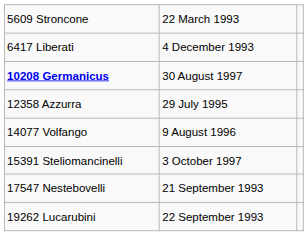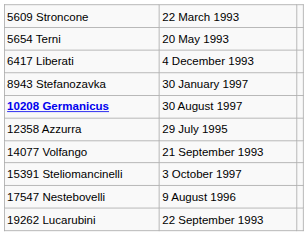+ row: (34, 39)
+ row: (56, 84)
(199, 132) 9 August 1996 -> (213, 152) 21 September 1993
(213, 189) 21 September 1993 -> (199, 197) 9 August 1996
